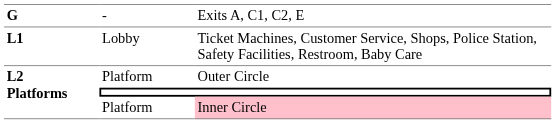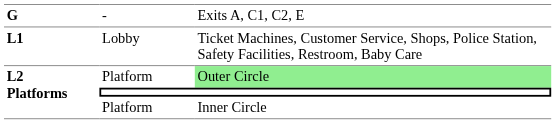(233, 76) no background -> (233, 76) lightgreen background
(232, 107) pink background -> (232, 107) no background
